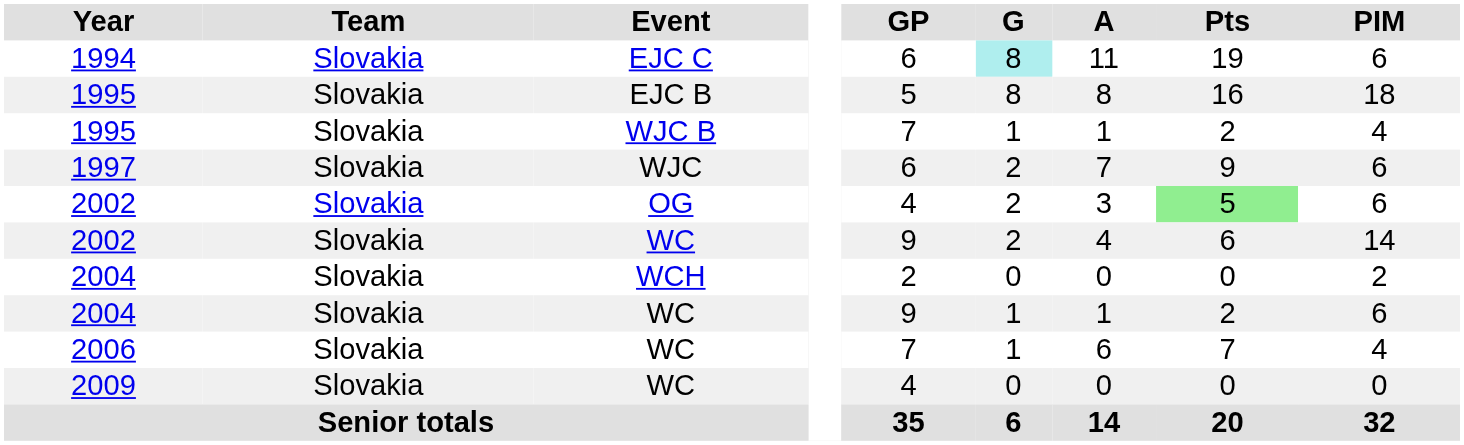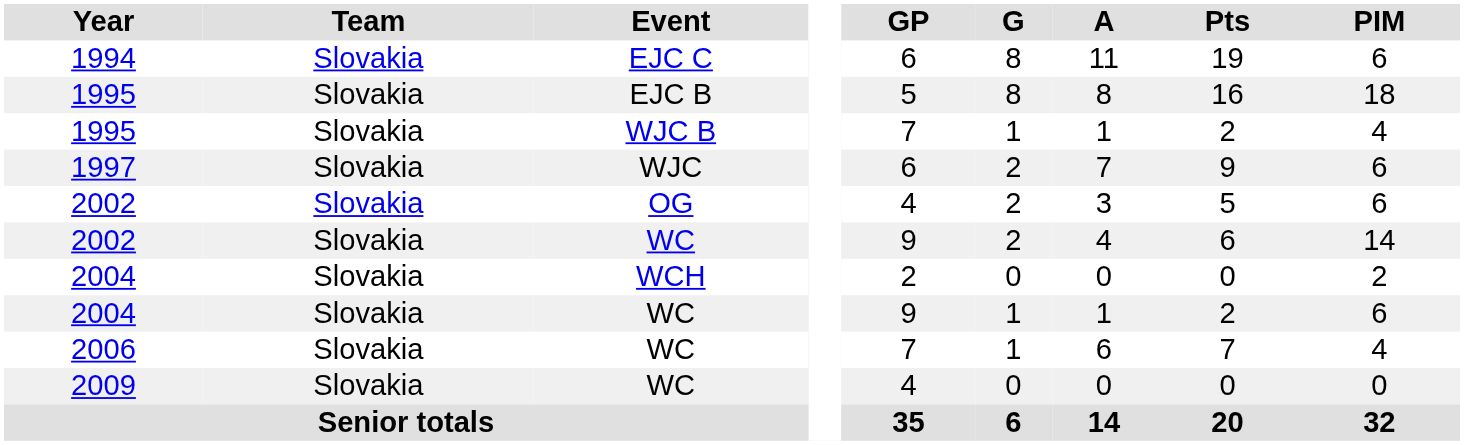(1013, 58) paleturquoise background -> (1013, 58) no background
(1228, 203) lightgreen background -> (1228, 203) no background
